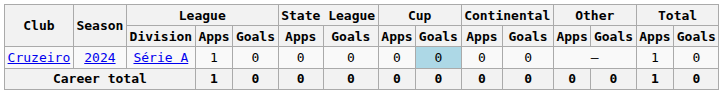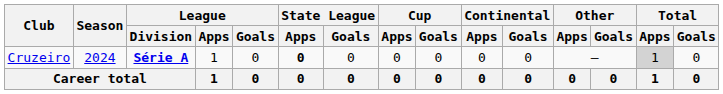(161, 57) normal -> (161, 57) bold
(301, 57) normal -> (301, 57) bold
(438, 57) lightblue background -> (438, 57) no background
(655, 57) no background -> (655, 57) lightgrey background
